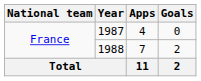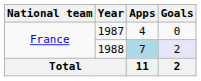(142, 49) no background -> (142, 49) lightblue background
(177, 49) no background -> (177, 49) lavender background
